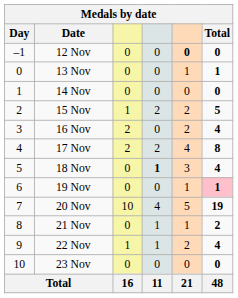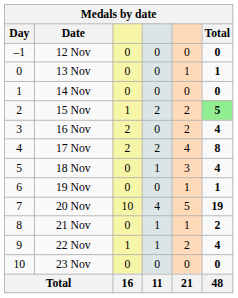(187, 52) bold -> (187, 52) normal
(217, 110) no background -> (217, 110) lightgreen background
(157, 168) bold -> (157, 168) normal
(217, 187) pink background -> (217, 187) no background
